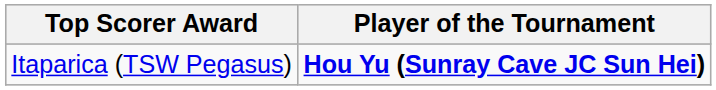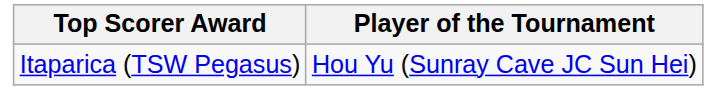(504, 64) bold -> (504, 64) normal
